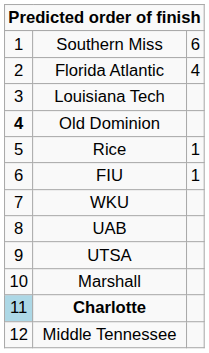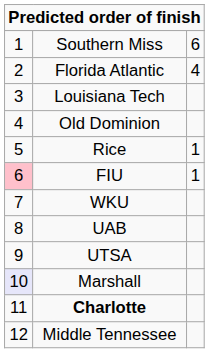(19, 123) bold -> (19, 123) normal
(19, 176) no background -> (19, 176) pink background
(19, 281) no background -> (19, 281) lavender background
(19, 307) lightblue background -> (19, 307) no background
